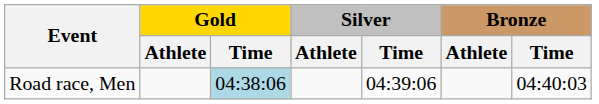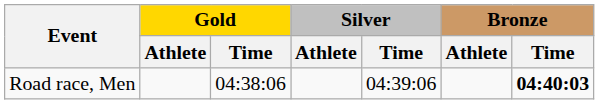(251, 83) lightblue background -> (251, 83) no background
(552, 83) normal -> (553, 83) bold
